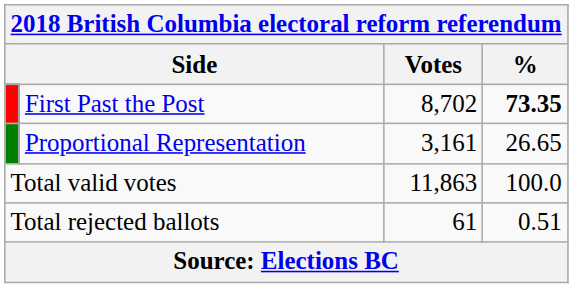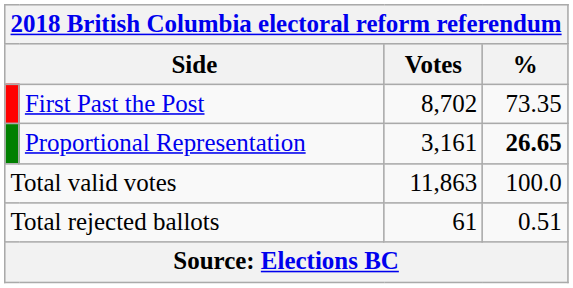(534, 103) bold -> (534, 103) normal
(534, 143) normal -> (534, 143) bold
